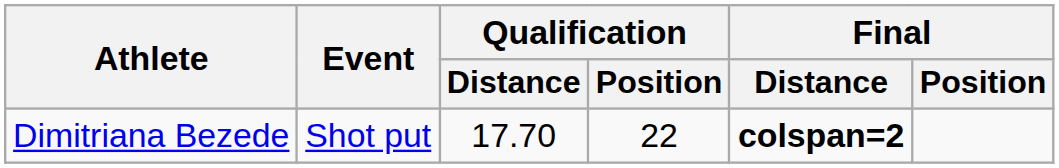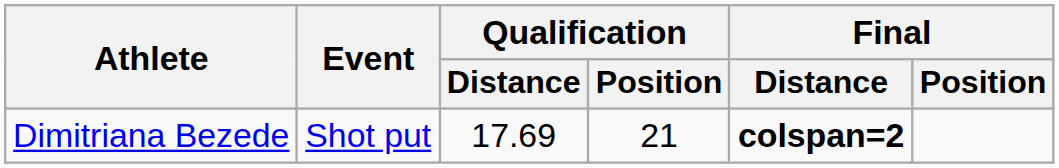(514, 136) 17.70 -> (514, 136) 17.69
(659, 136) 22 -> (659, 136) 21
